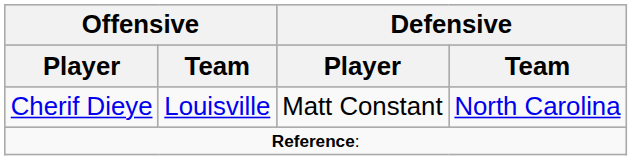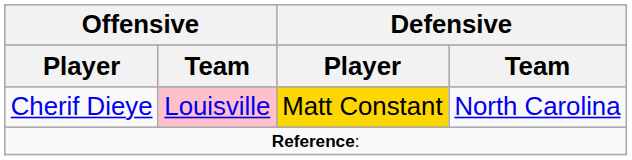(217, 106) no background -> (217, 106) pink background
(362, 106) no background -> (362, 106) gold background
